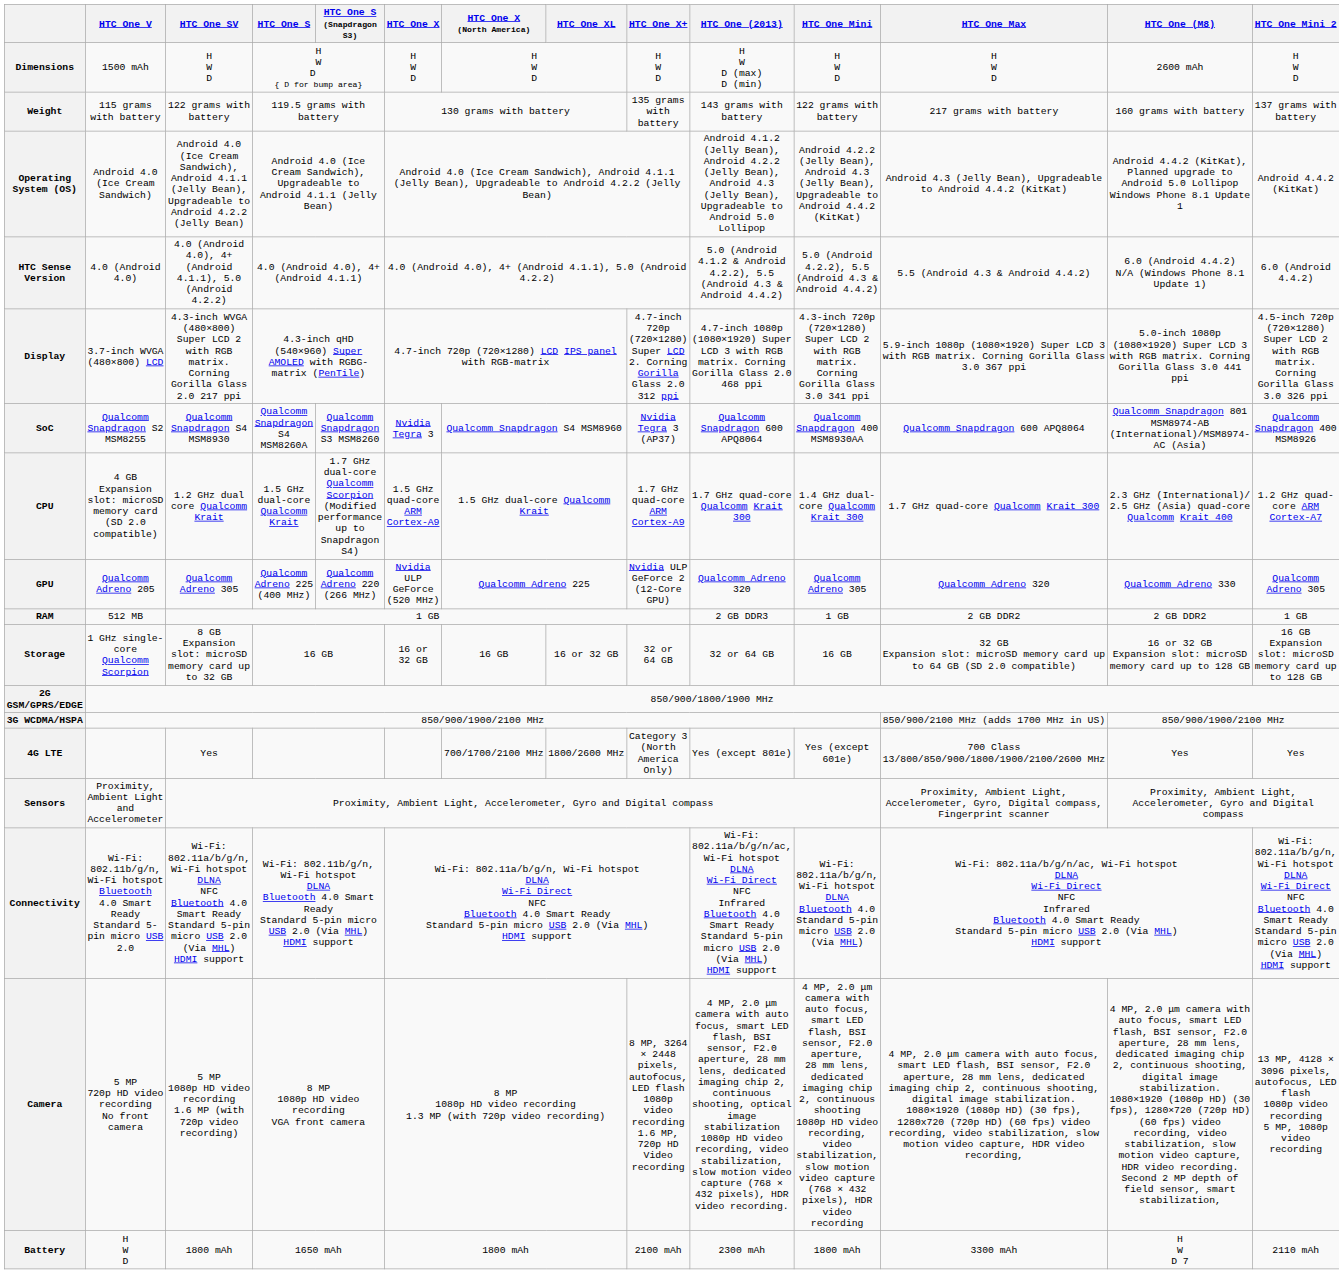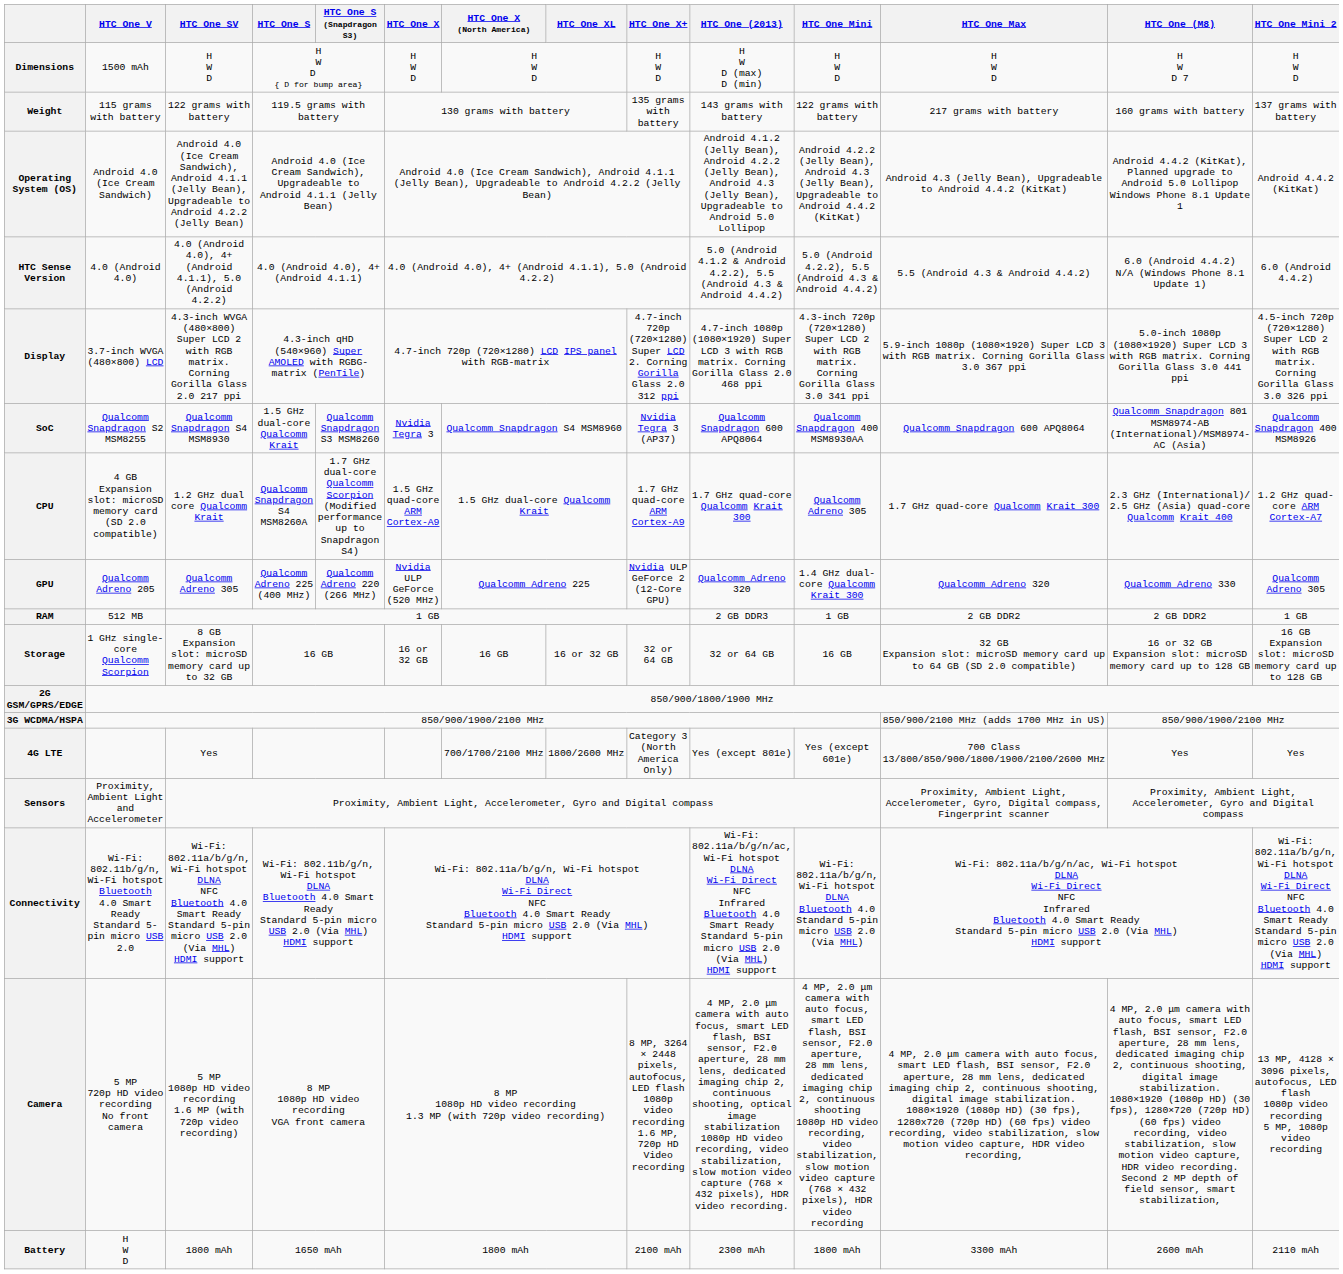(1180, 68) 2600 mAh -> (1180, 68) H W D 7
(284, 428) Qualcomm Snapdragon S4 MSM8260A -> (284, 428) 1.5 GHz dual-core Qualcomm Krait
(284, 506) 1.5 GHz dual-core Qualcomm Krait -> (284, 506) Qualcomm Snapdragon S4 MSM8260A
(837, 506) 1.4 GHz dual-core Qualcomm Krait 300 -> (837, 506) Qualcomm Adreno 305
(837, 584) Qualcomm Adreno 305 -> (837, 584) 1.4 GHz dual-core Qualcomm Krait 300
(1180, 1250) H W D 7 -> (1180, 1250) 2600 mAh
